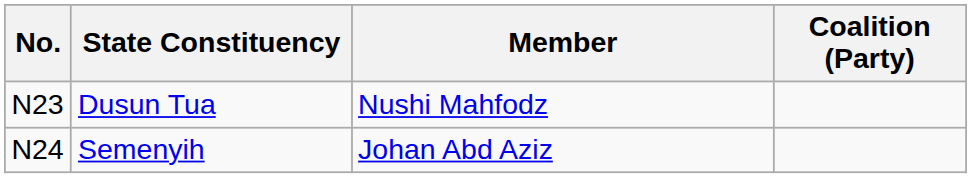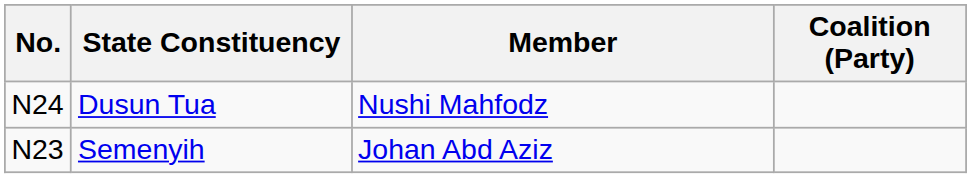(38, 104) N23 -> (38, 104) N24
(38, 149) N24 -> (38, 149) N23
